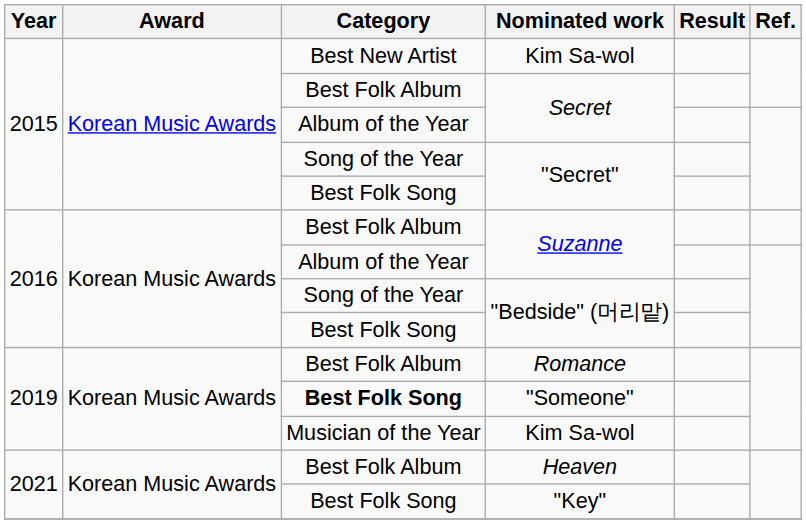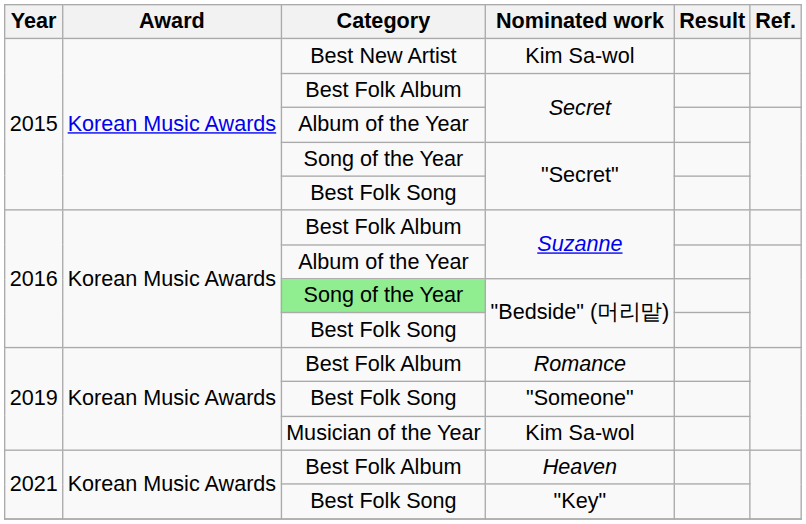(383, 295) no background -> (383, 295) lightgreen background
(383, 398) bold -> (383, 398) normal
